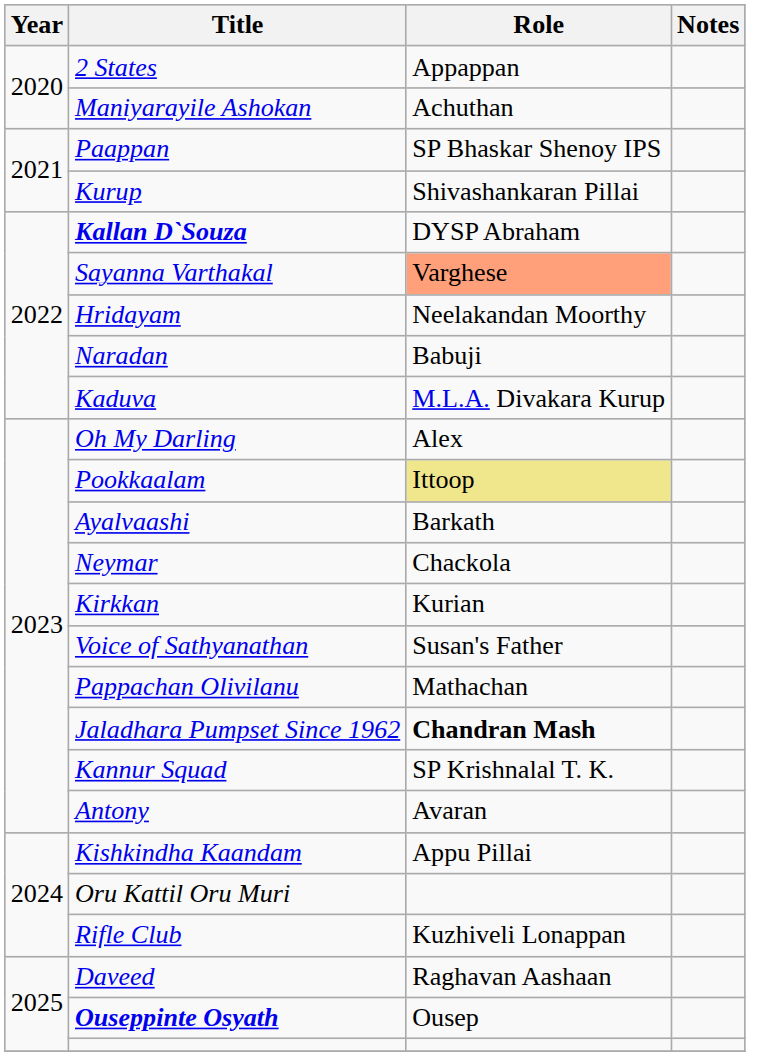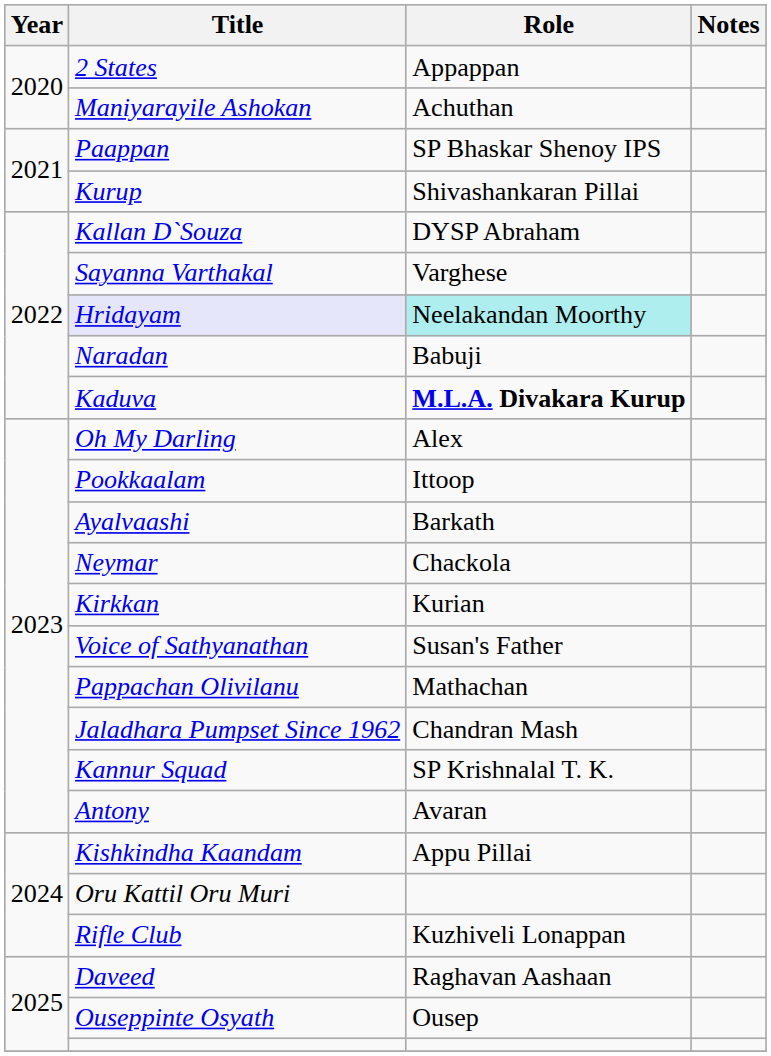(161, 231) bold -> (159, 231) normal
(460, 273) lightsalmon background -> (460, 273) no background
(128, 314) no background -> (128, 314) lavender background
(529, 314) no background -> (529, 314) paleturquoise background
(539, 397) normal -> (549, 397) bold
(443, 480) khaki background -> (443, 480) no background
(504, 728) bold -> (495, 728) normal
(177, 1017) bold -> (175, 1017) normal
